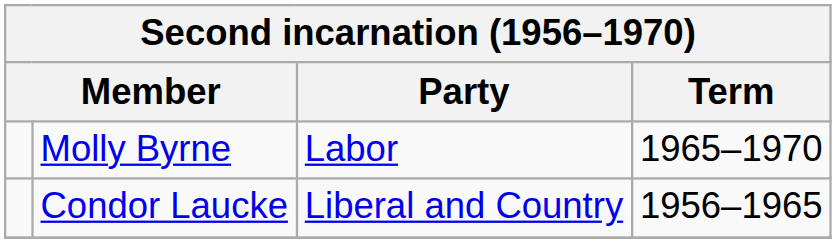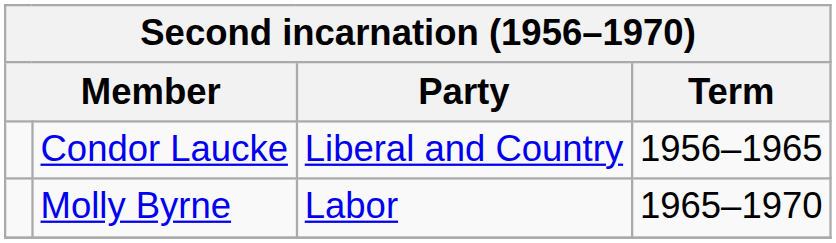rows swapped: (164, 206) <-> (136, 149)
